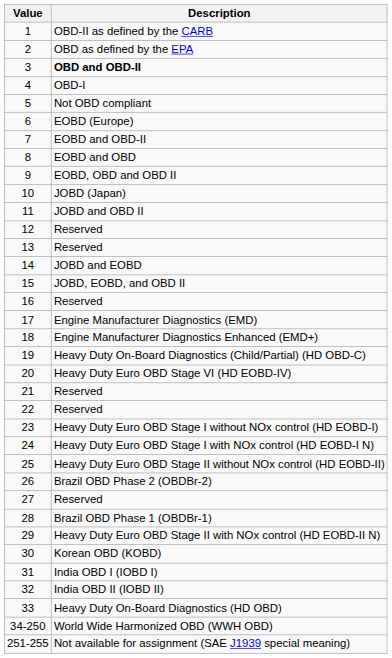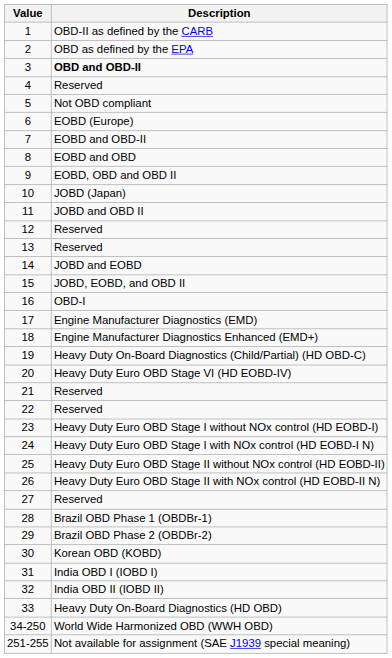(70, 85) OBD-I -> (78, 85) Reserved
(78, 301) Reserved -> (70, 301) OBD-I
(133, 481) Brazil OBD Phase 2 (OBDBr-2) -> (217, 481) Heavy Duty Euro OBD Stage II with NOx control (HD EOBD-II N)
(217, 535) Heavy Duty Euro OBD Stage II with NOx control (HD EOBD-II N) -> (133, 535) Brazil OBD Phase 2 (OBDBr-2)
